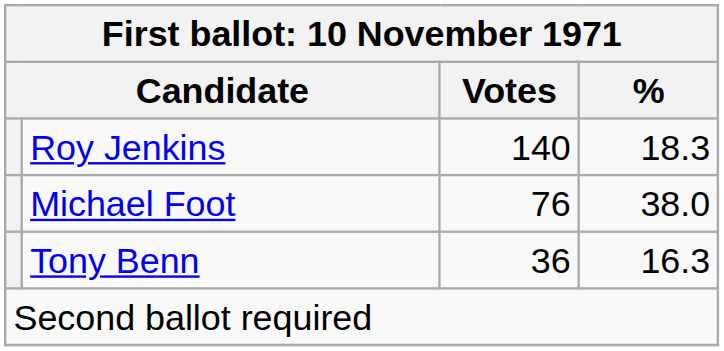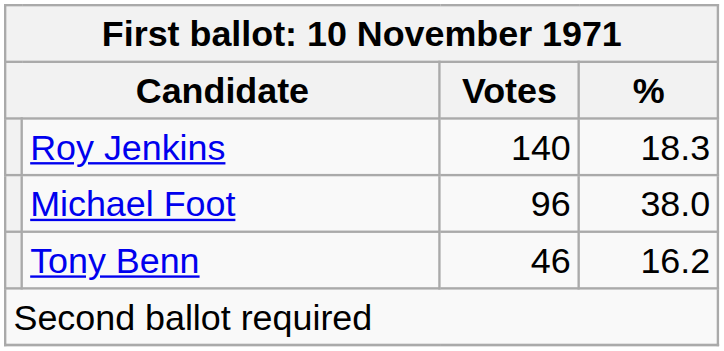(551, 204) 76 -> (551, 204) 96
(551, 261) 36 -> (551, 261) 46
(675, 261) 16.3 -> (675, 261) 16.2
